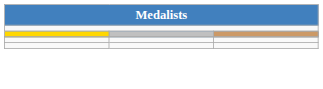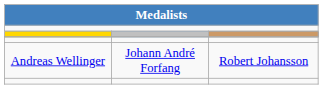+ row: (58, 60)
